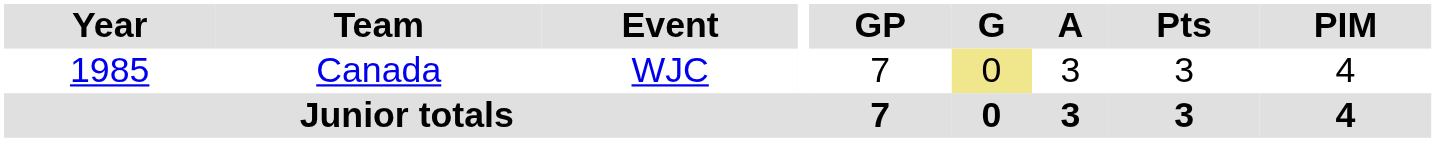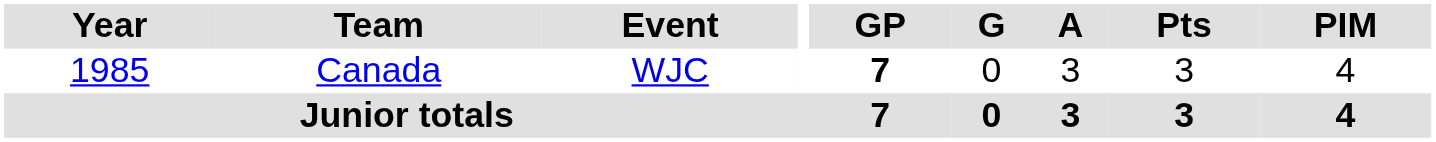(880, 70) normal -> (880, 70) bold
(992, 70) khaki background -> (992, 70) no background
